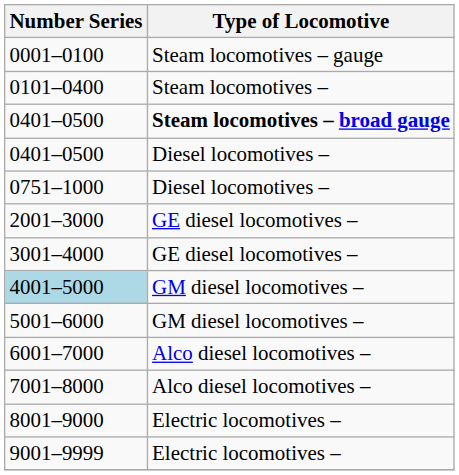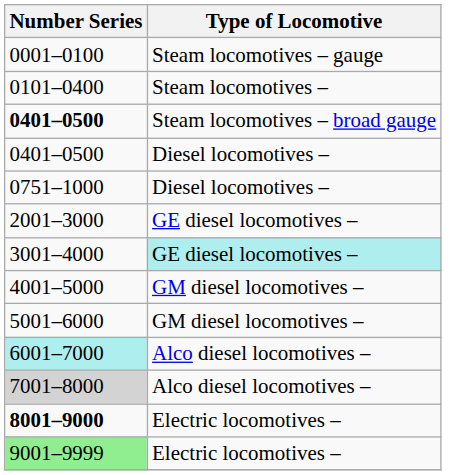(57, 120) normal -> (57, 120) bold
(301, 120) bold -> (294, 120) normal
(255, 253) no background -> (255, 253) paleturquoise background
(57, 287) lightblue background -> (57, 287) no background
(57, 353) no background -> (57, 353) paleturquoise background
(57, 386) no background -> (57, 386) lightgrey background
(57, 420) normal -> (57, 420) bold
(57, 453) no background -> (57, 453) lightgreen background
